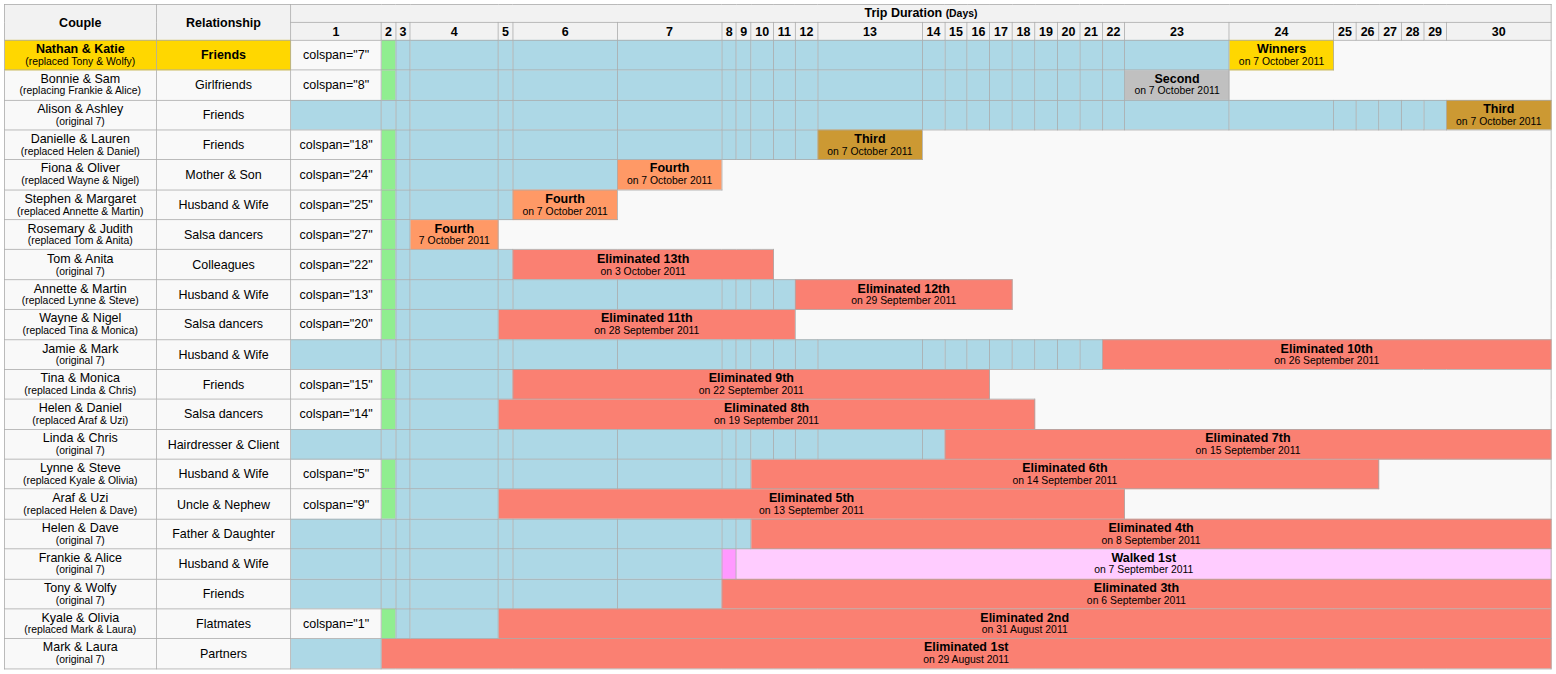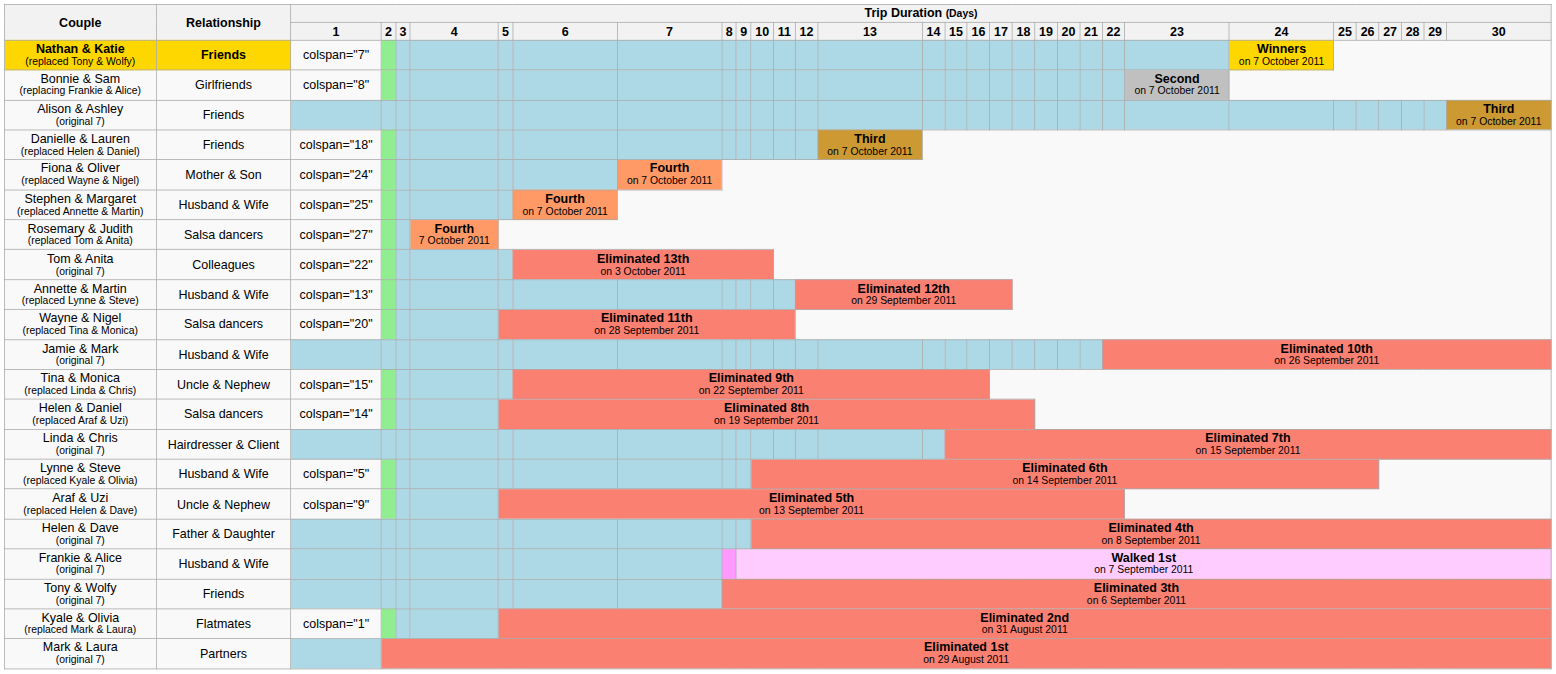(224, 384) Friends -> (224, 384) Uncle & Nephew
